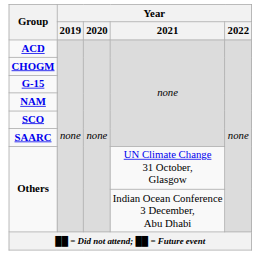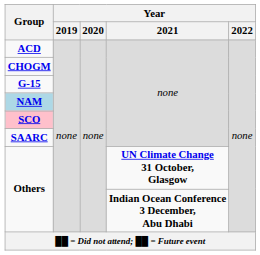(33, 101) no background -> (29, 101) lightblue background
(33, 119) no background -> (29, 119) pink background
(168, 167) normal -> (168, 167) bold
(168, 210) normal -> (168, 210) bold
